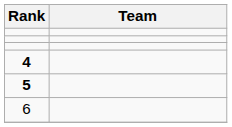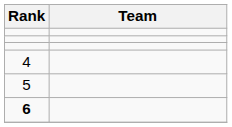(27, 61) bold -> (27, 61) normal
(27, 85) bold -> (27, 85) normal
(27, 109) normal -> (27, 109) bold
